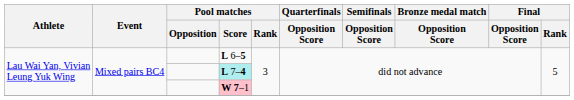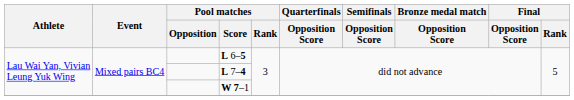(233, 71) paleturquoise background -> (233, 71) no background
(235, 87) pink background -> (235, 87) no background
